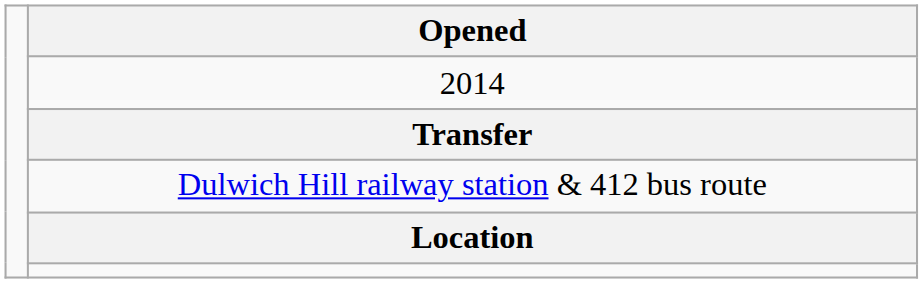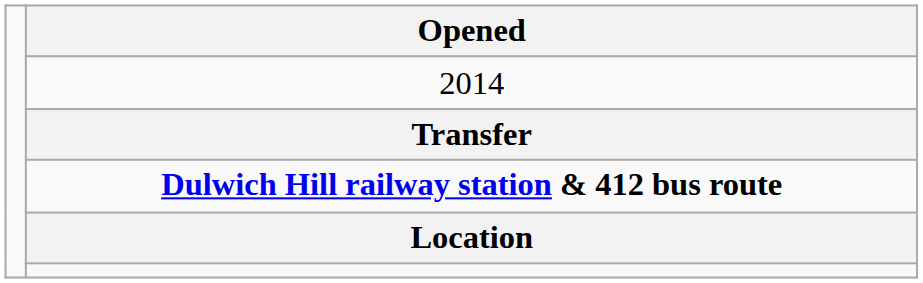(472, 185) normal -> (472, 185) bold
